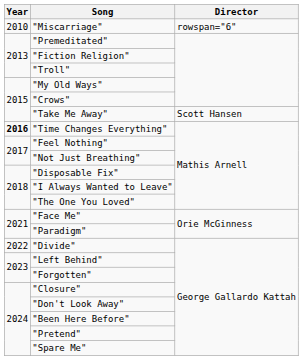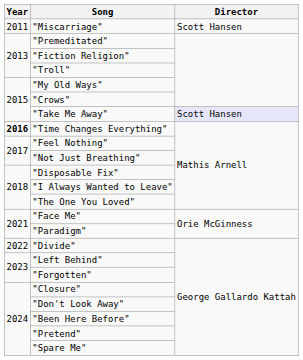(17, 26) 2010 -> (17, 26) 2011
(207, 26) rowspan="6" -> (209, 26) Scott Hansen
(209, 114) no background -> (209, 114) lavender background
